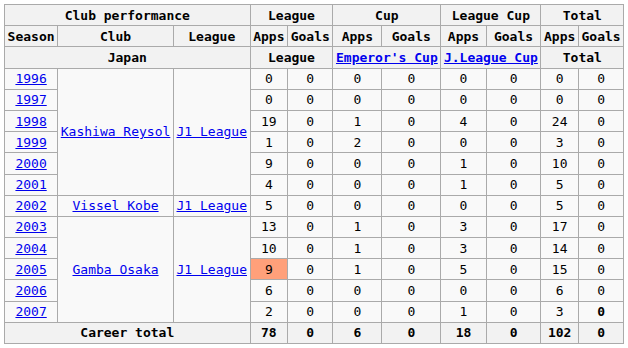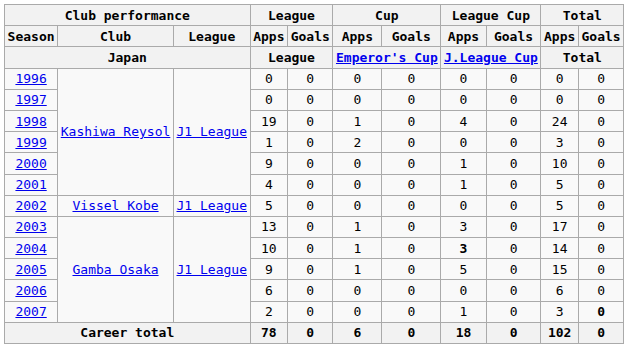(463, 248) normal -> (463, 248) bold
(269, 269) lightsalmon background -> (269, 269) no background
